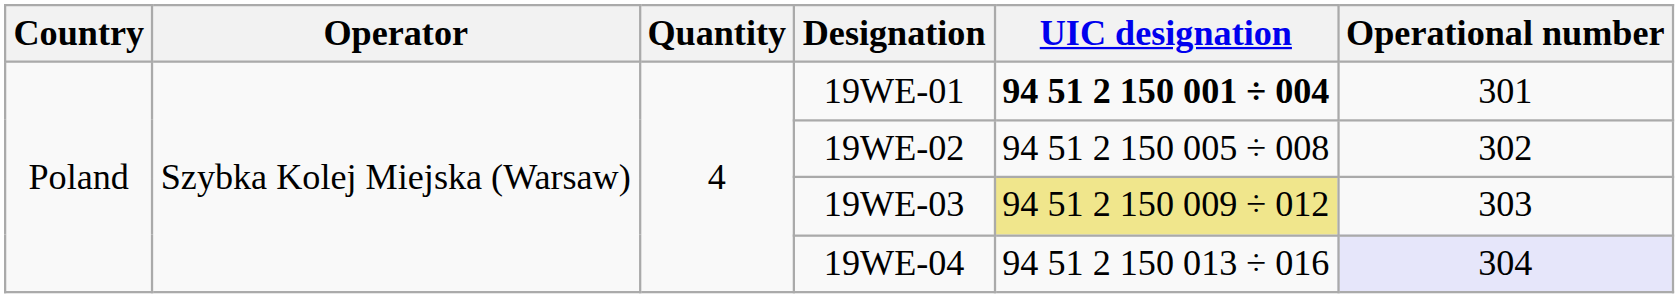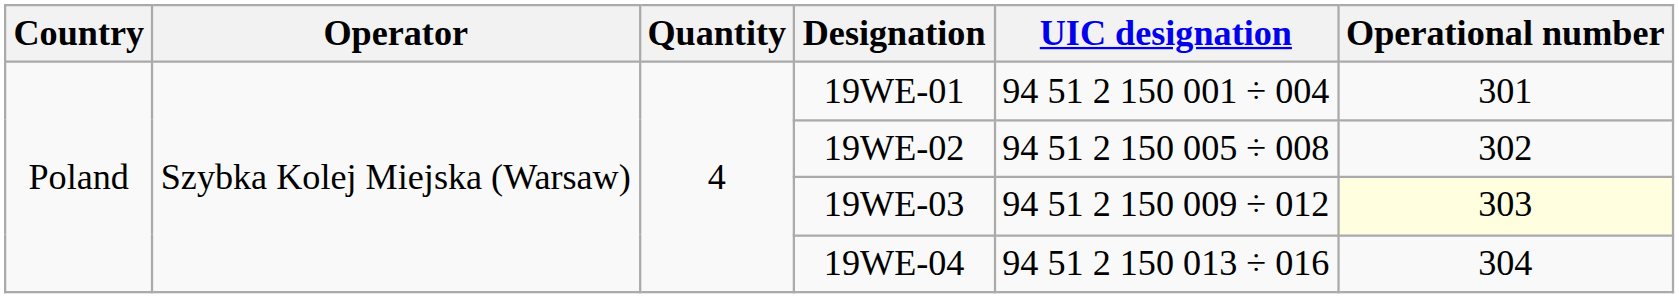(1166, 90) bold -> (1166, 90) normal
(1166, 205) khaki background -> (1166, 205) no background
(1505, 205) no background -> (1505, 205) lightyellow background
(1505, 262) lavender background -> (1505, 262) no background
